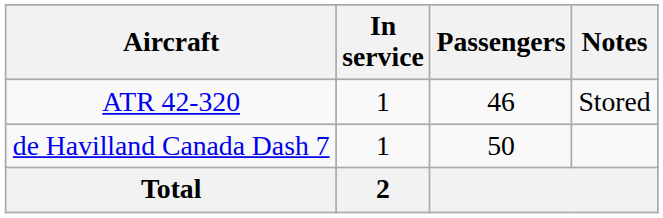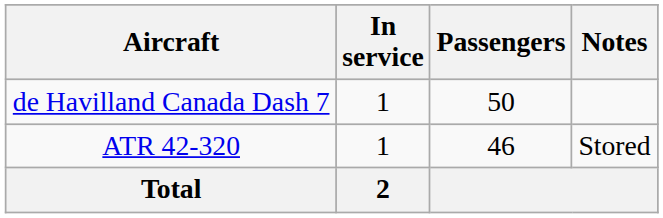rows swapped: (171, 101) <-> (171, 145)
